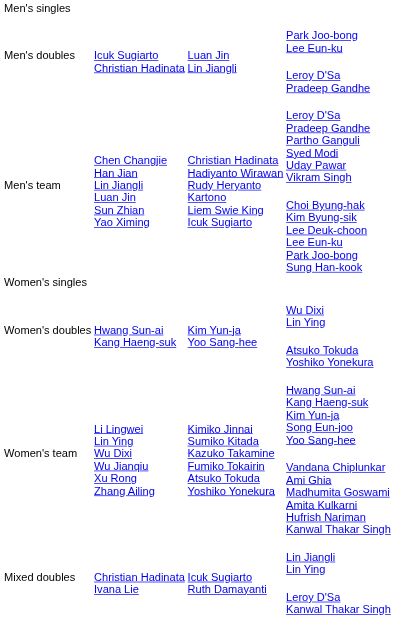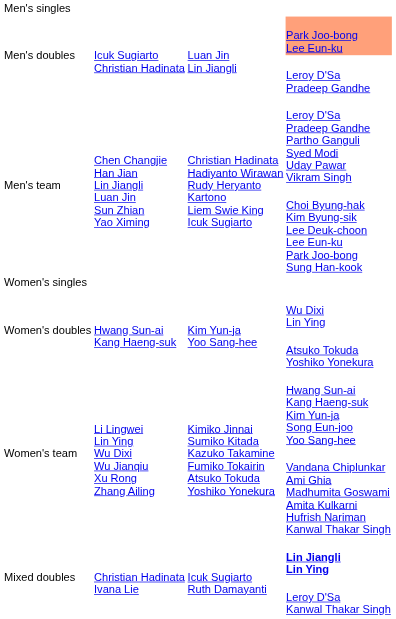(322, 42) no background -> (322, 42) lightsalmon background
(311, 563) normal -> (313, 563) bold
